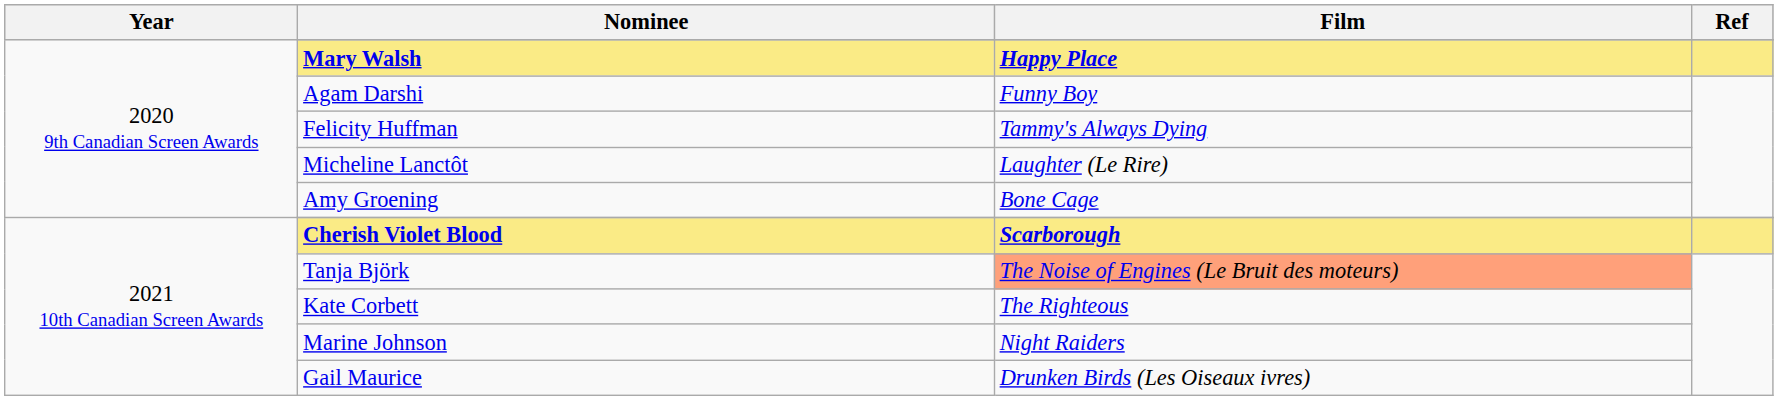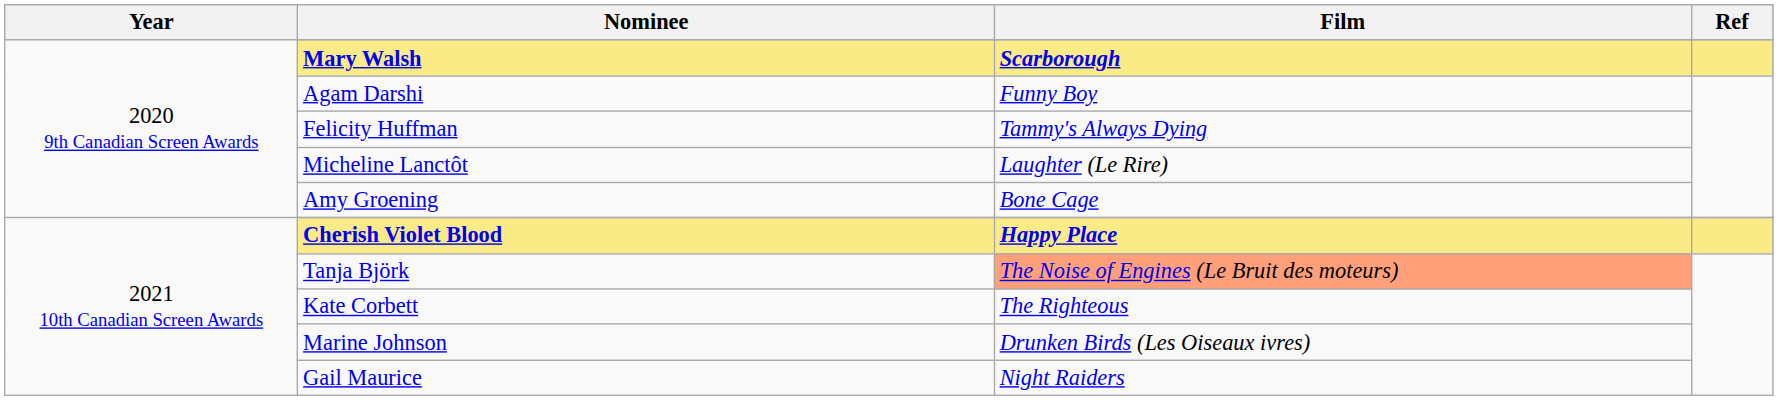(1058, 57) Happy Place -> (1060, 57) Scarborough
(1060, 235) Scarborough -> (1058, 235) Happy Place
(1062, 341) Night Raiders -> (1155, 341) Drunken Birds (Les Oiseaux ivres)
(1155, 377) Drunken Birds (Les Oiseaux ivres) -> (1062, 377) Night Raiders
